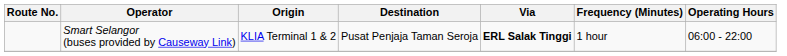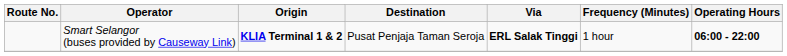(288, 36) normal -> (291, 36) bold
(720, 36) normal -> (727, 36) bold
